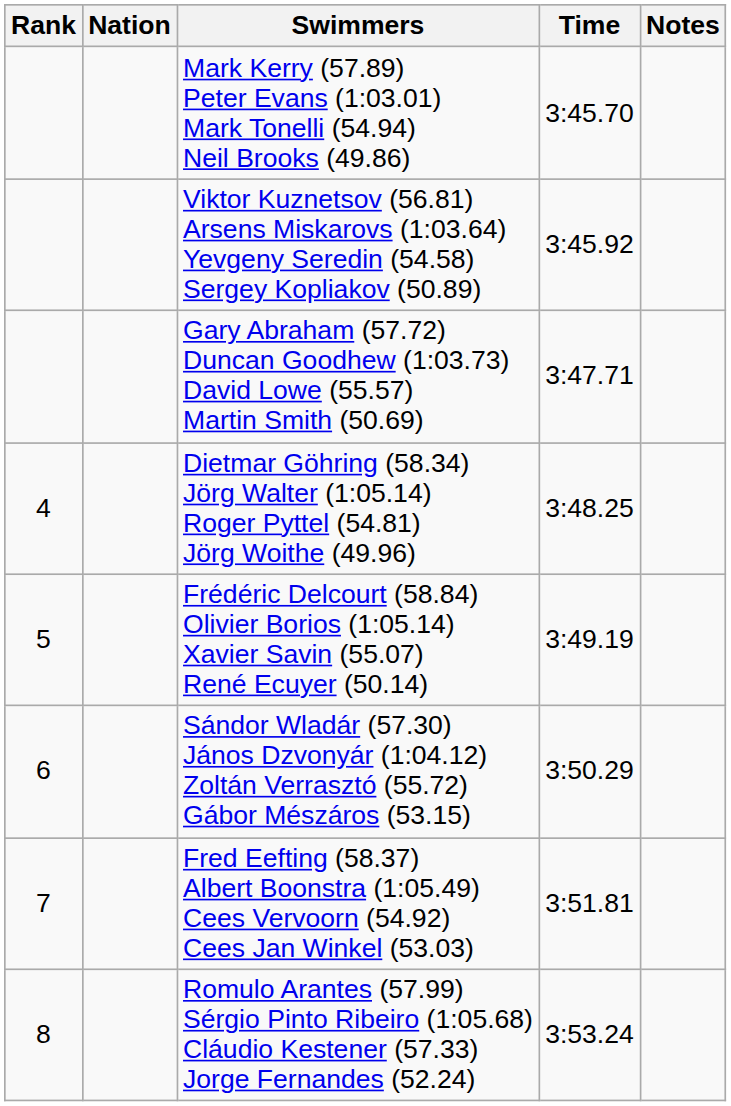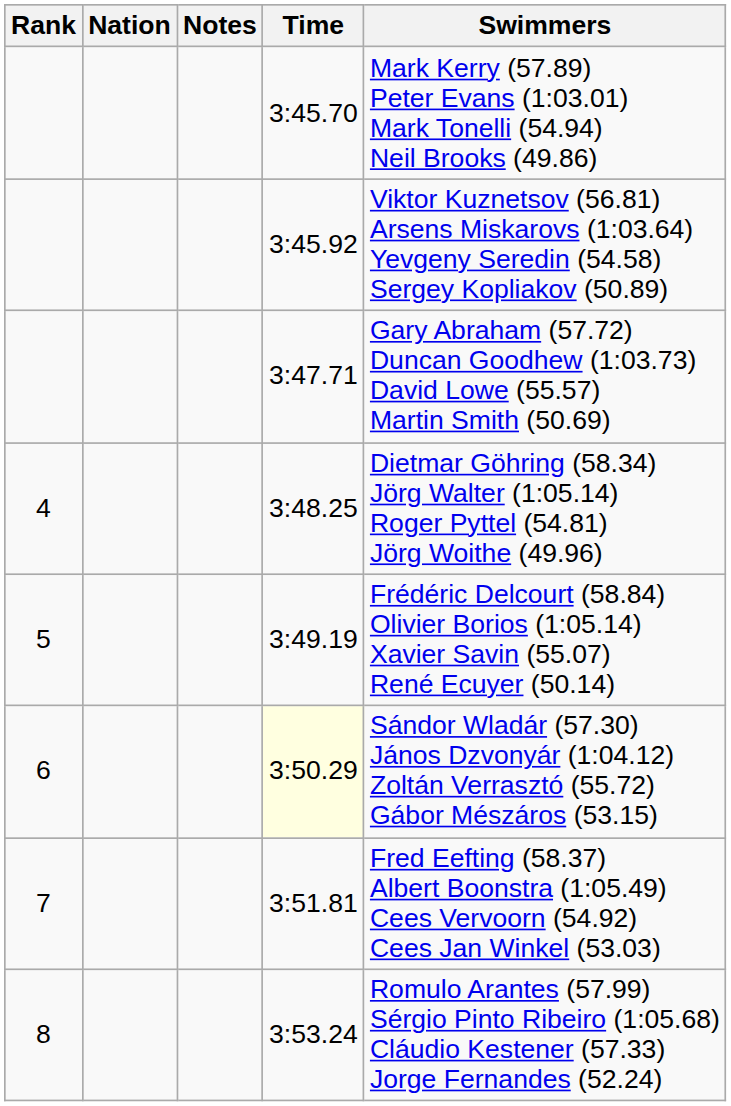columns swapped: (358, 25) <-> (683, 25)
(589, 771) no background -> (313, 771) lightyellow background
